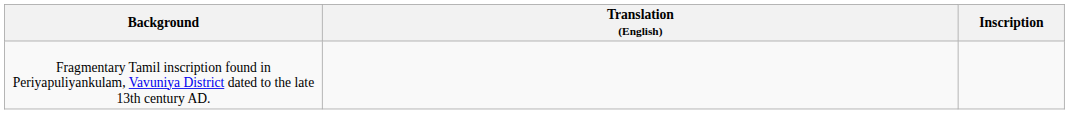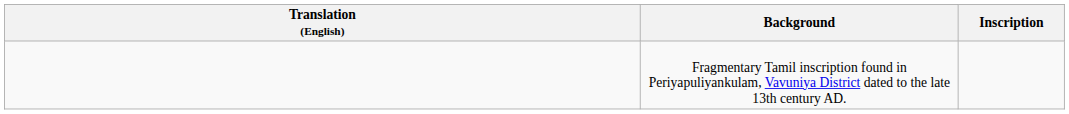columns swapped: (163, 22) <-> (640, 22)
